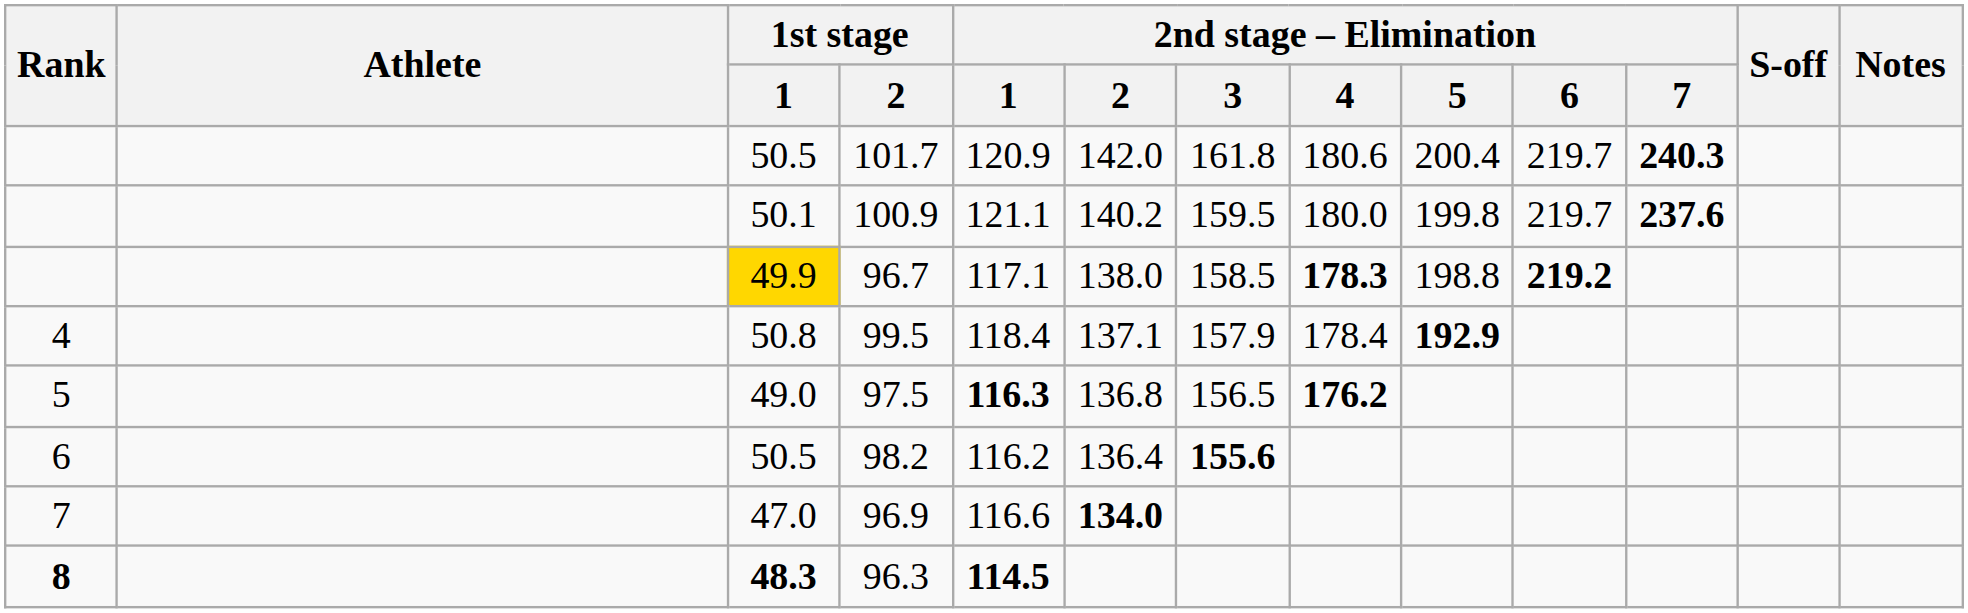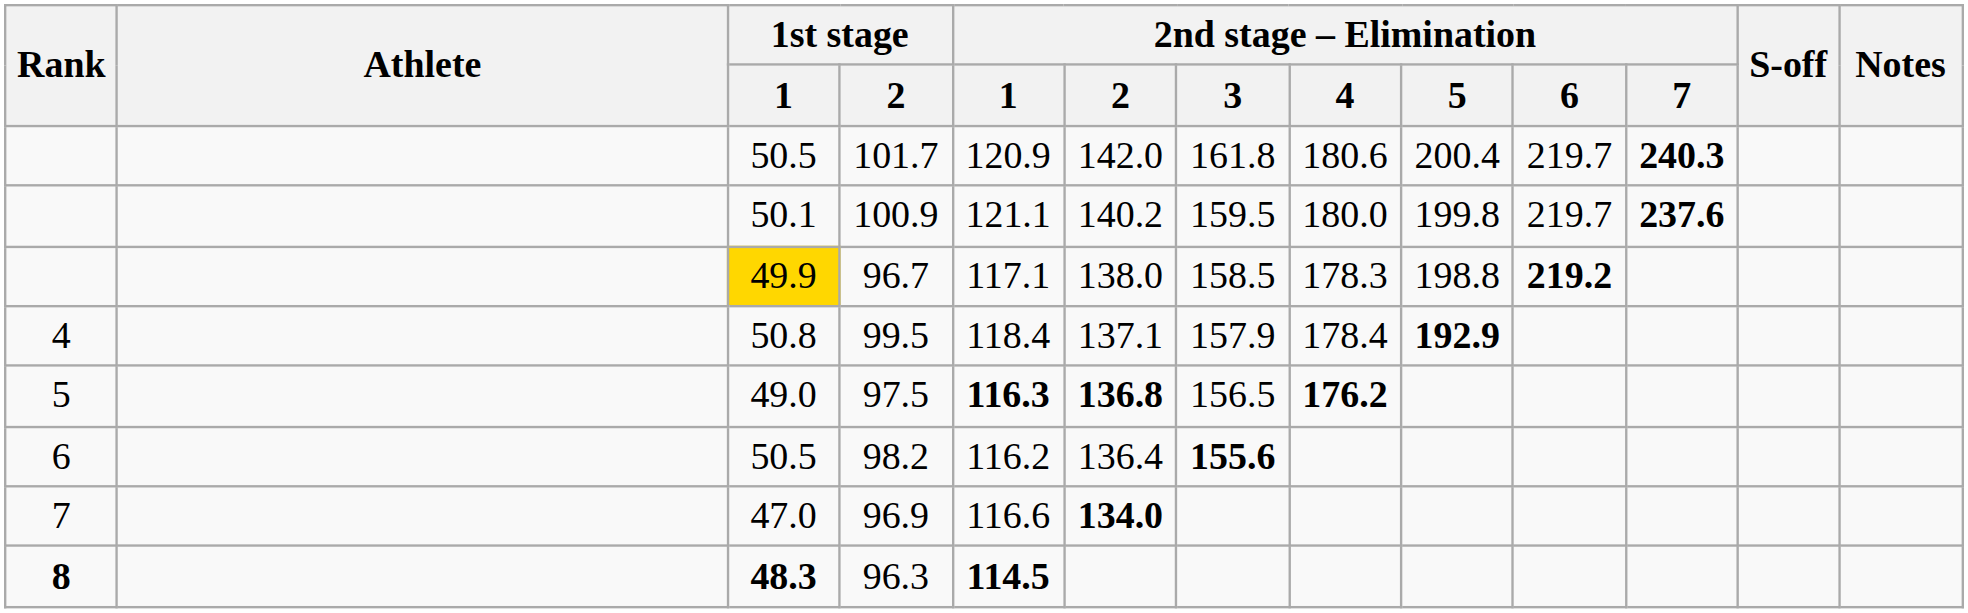(1345, 275) bold -> (1345, 275) normal
(1120, 395) normal -> (1120, 395) bold
